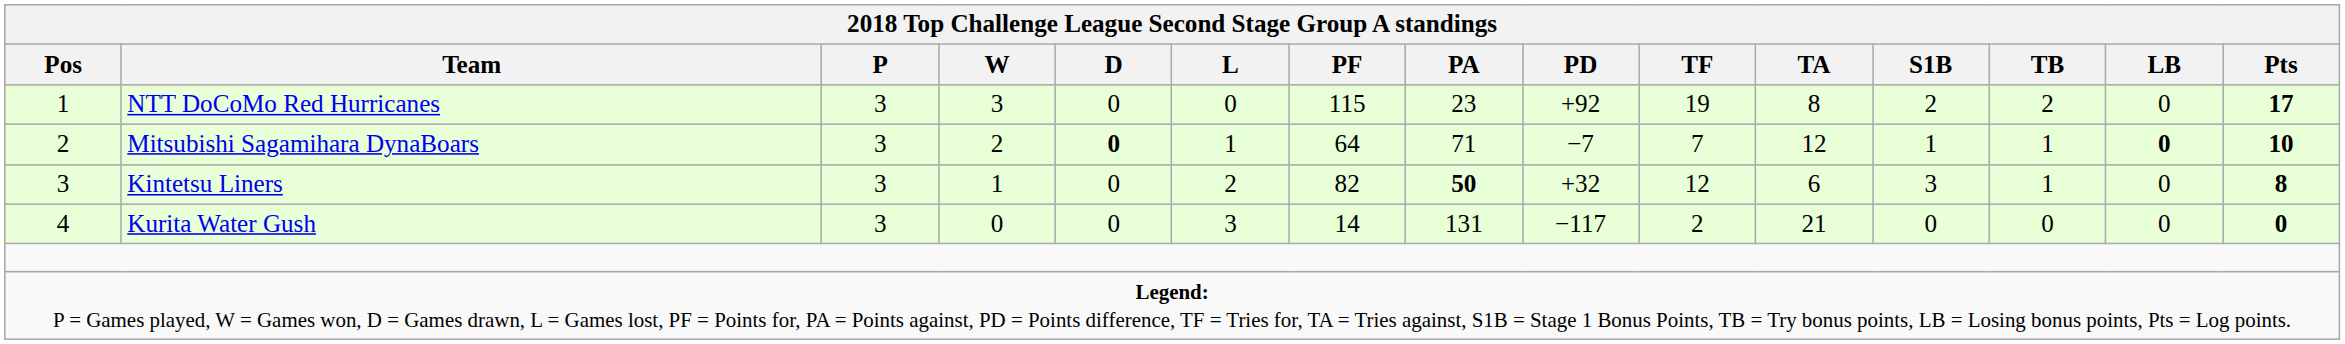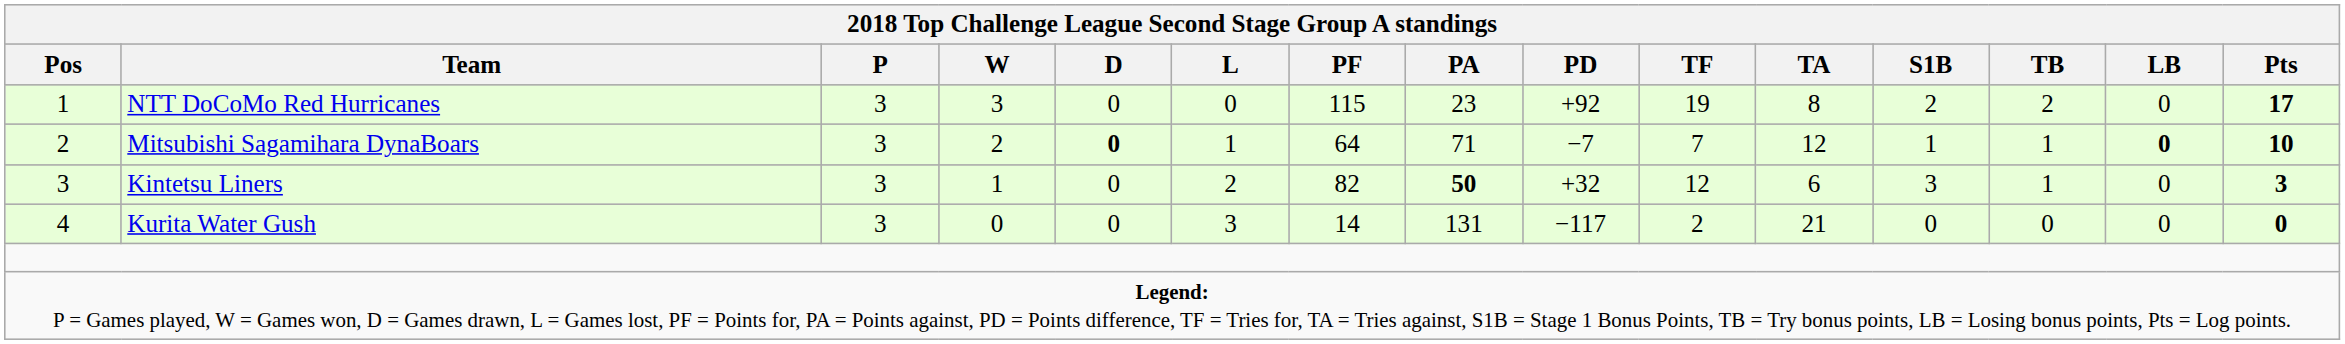(2281, 183) 8 -> (2281, 183) 3
